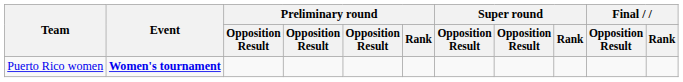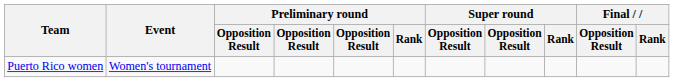(165, 67) bold -> (160, 67) normal
